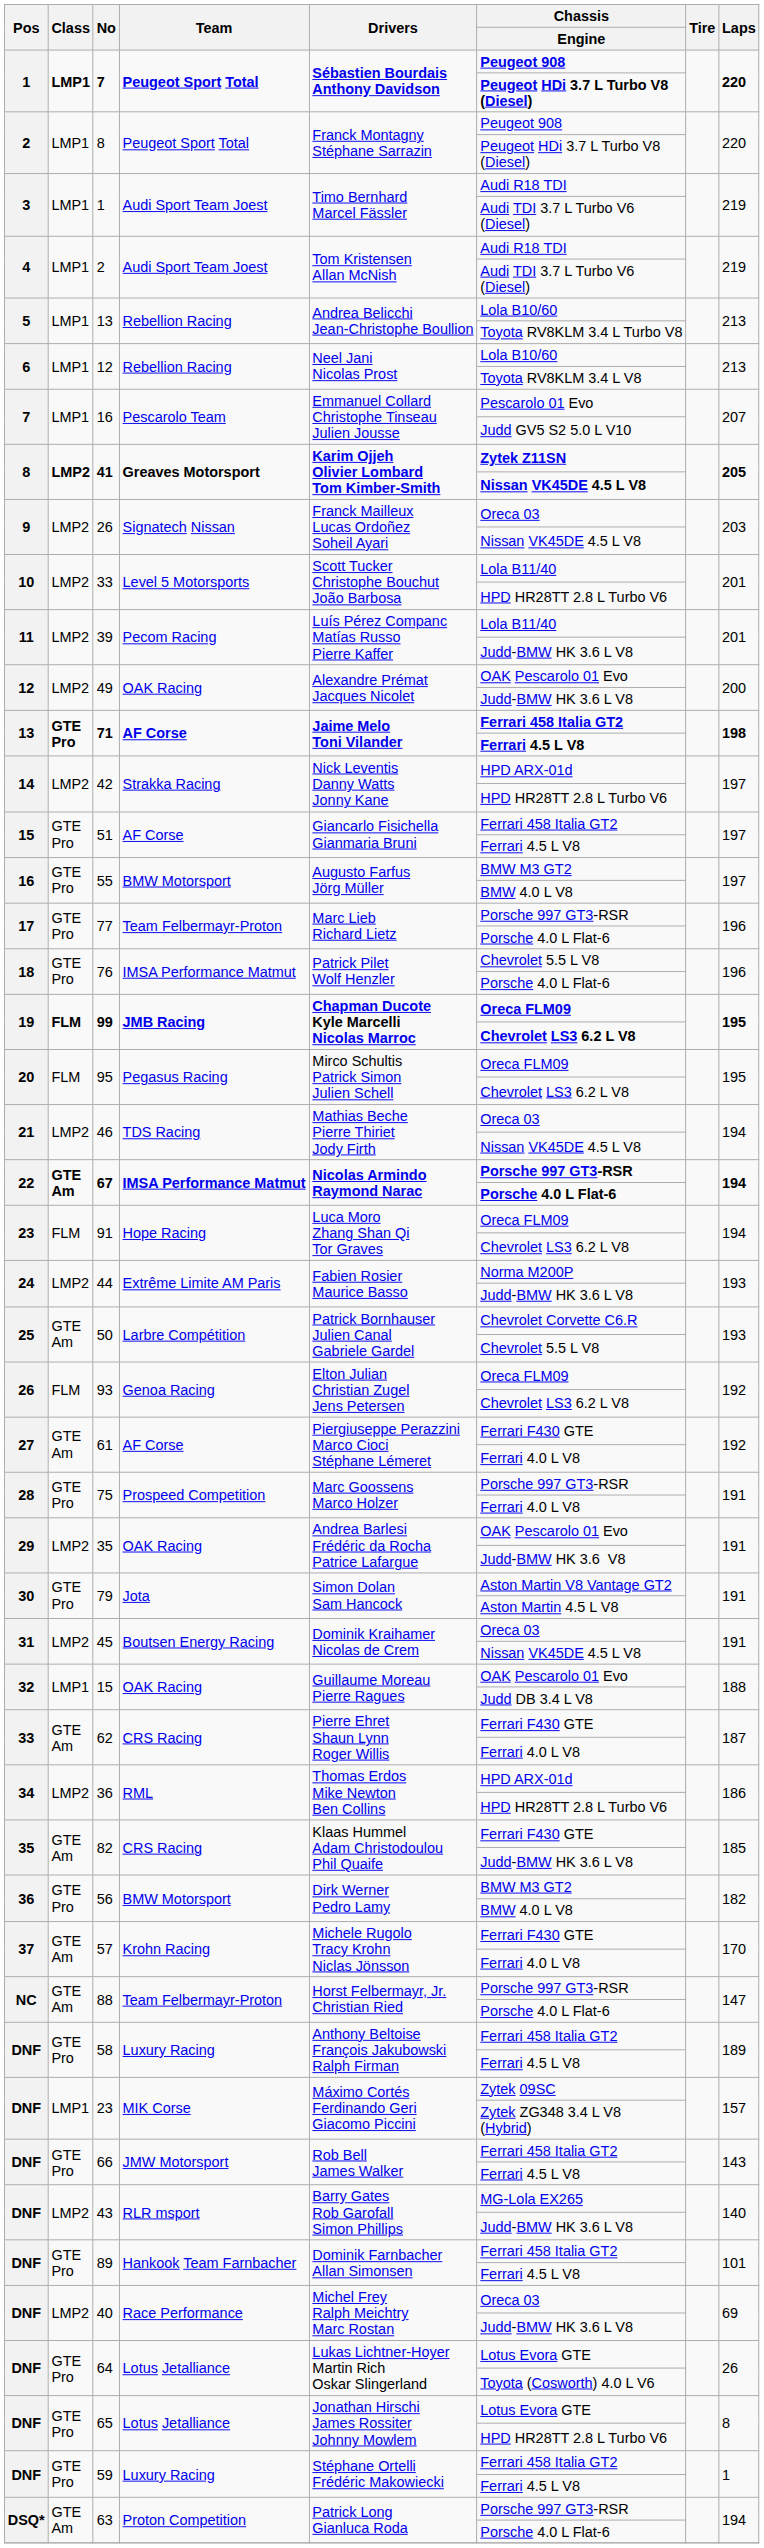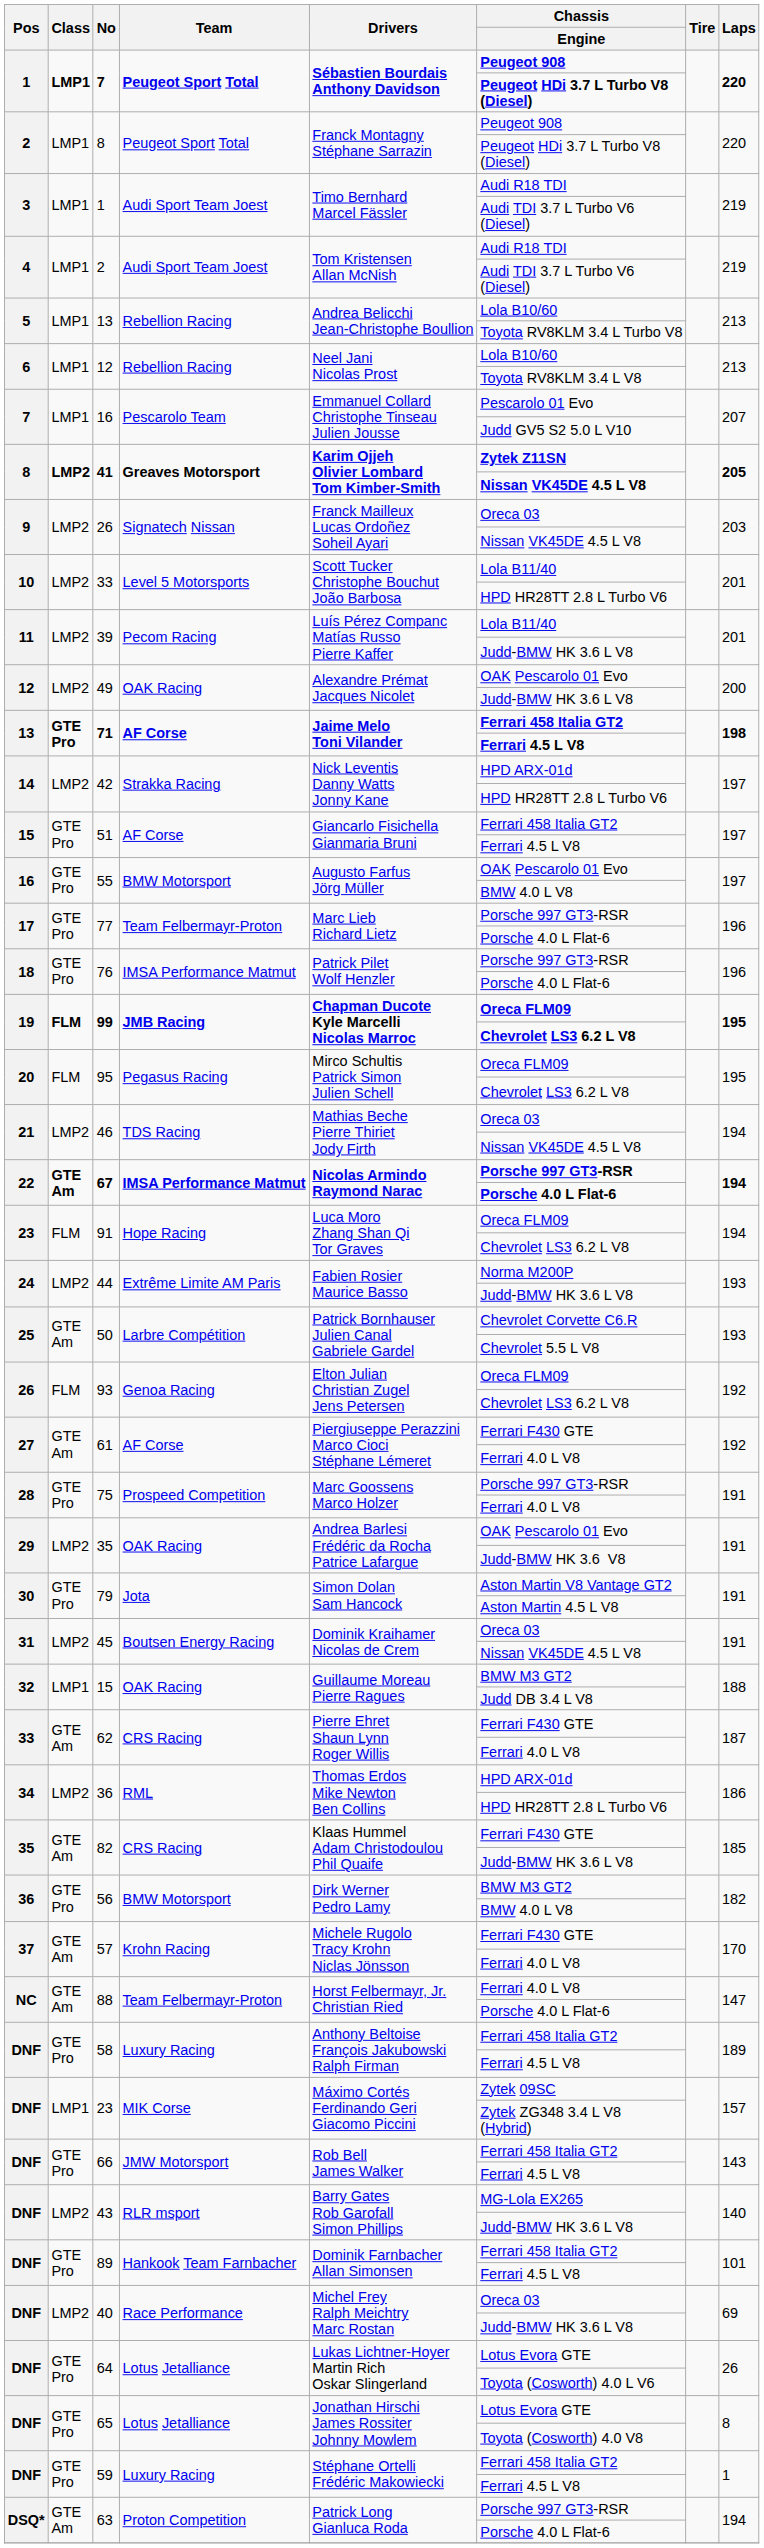(526, 869) BMW M3 GT2 -> (554, 869) OAK Pescarolo 01 Evo
(540, 960) Chevrolet 5.5 L V8 -> (554, 960) Porsche 997 GT3-RSR
(554, 1676) OAK Pescarolo 01 Evo -> (526, 1676) BMW M3 GT2
(554, 1988) Porsche 997 GT3-RSR -> (530, 1988) Ferrari 4.0 L V8
(574, 2438) HPD HR28TT 2.8 L Turbo V6 -> (562, 2438) Toyota (Cosworth) 4.0 V8
